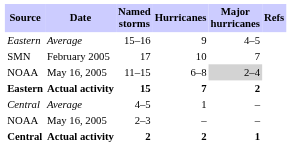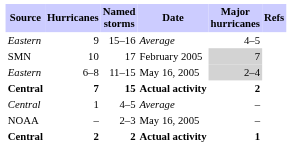columns swapped: (80, 18) <-> (181, 18)
(257, 56) no background -> (257, 56) lightgrey background
(23, 72) NOAA -> (24, 72) Eastern
(25, 88) Eastern -> (25, 88) Central
